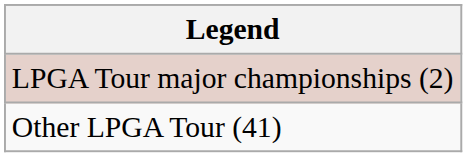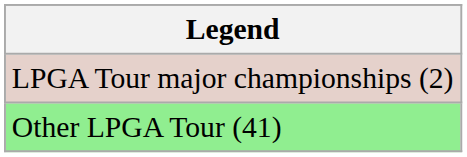(147, 126) no background -> (147, 126) lightgreen background
